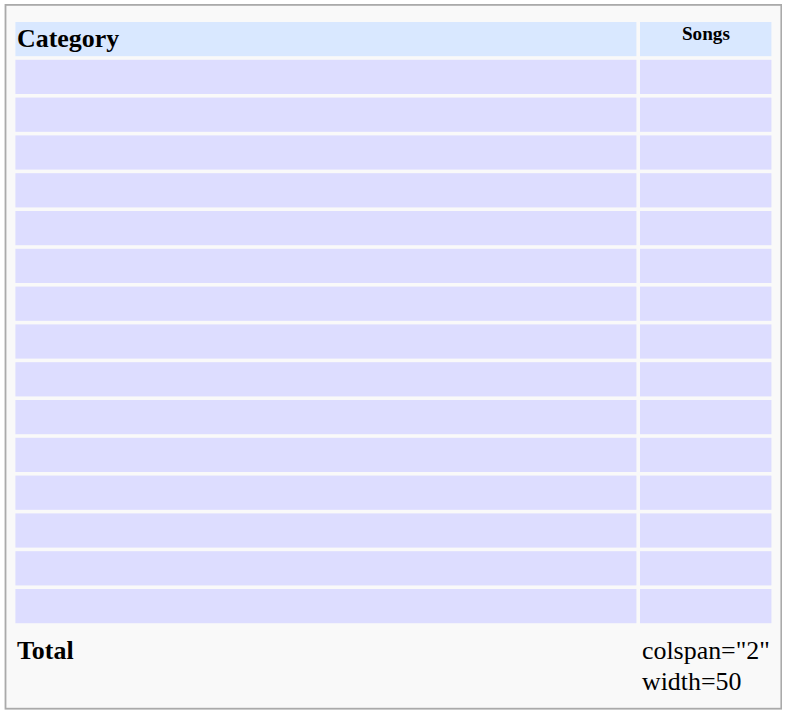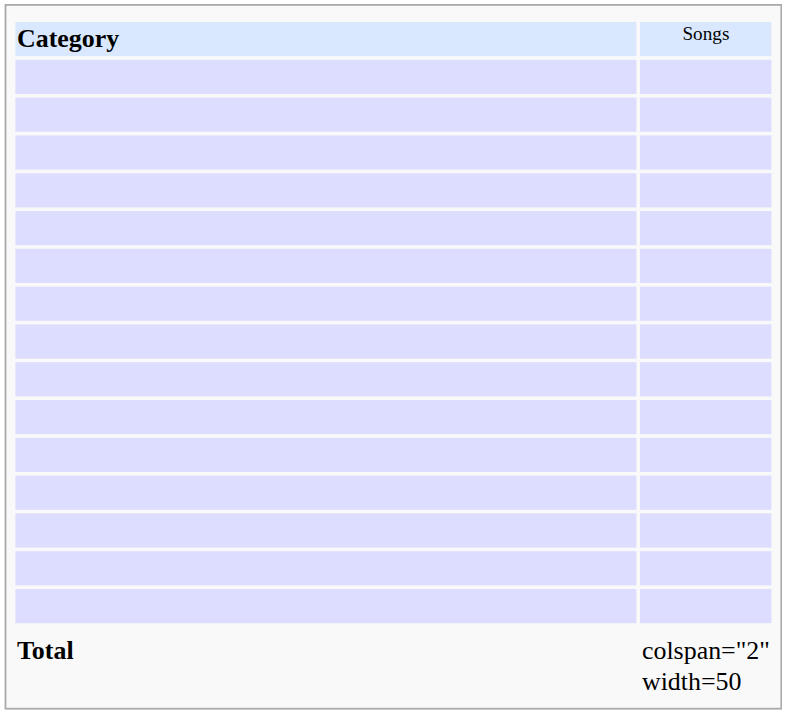(706, 33) bold -> (706, 33) normal
